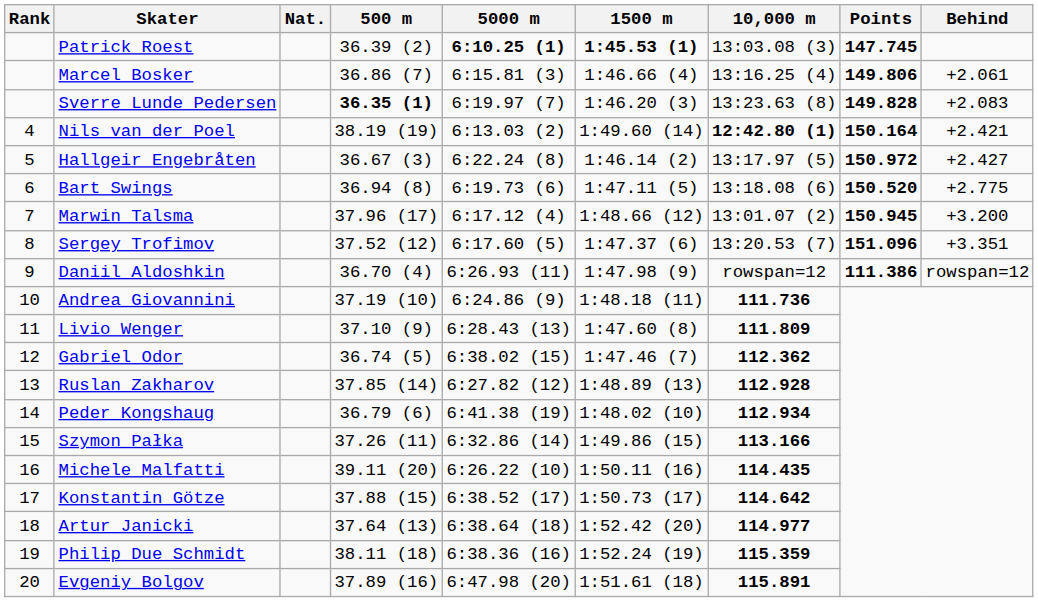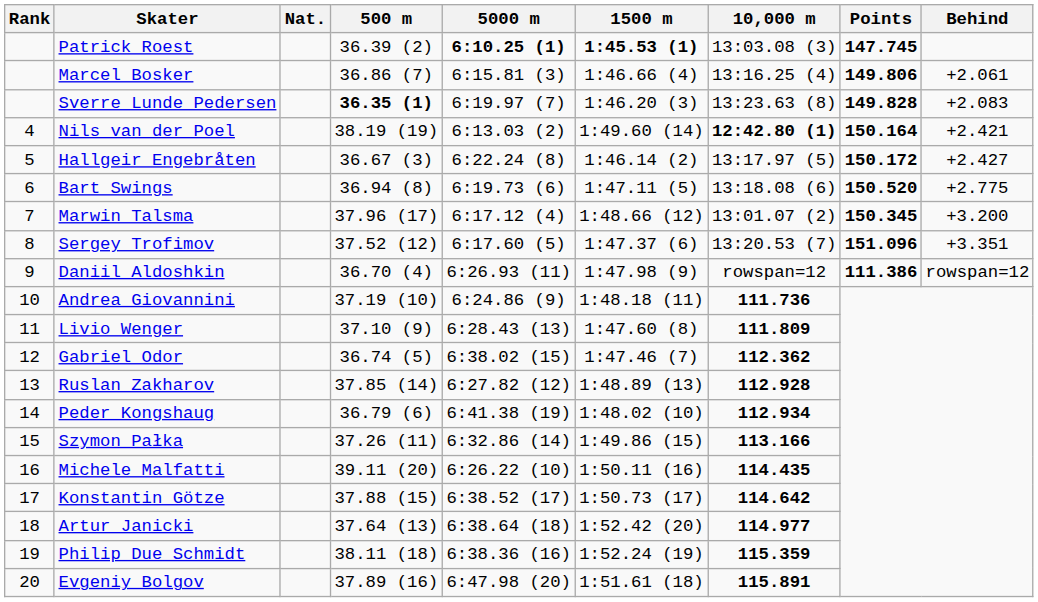(881, 160) 150.972 -> (881, 160) 150.172
(881, 216) 150.945 -> (881, 216) 150.345
